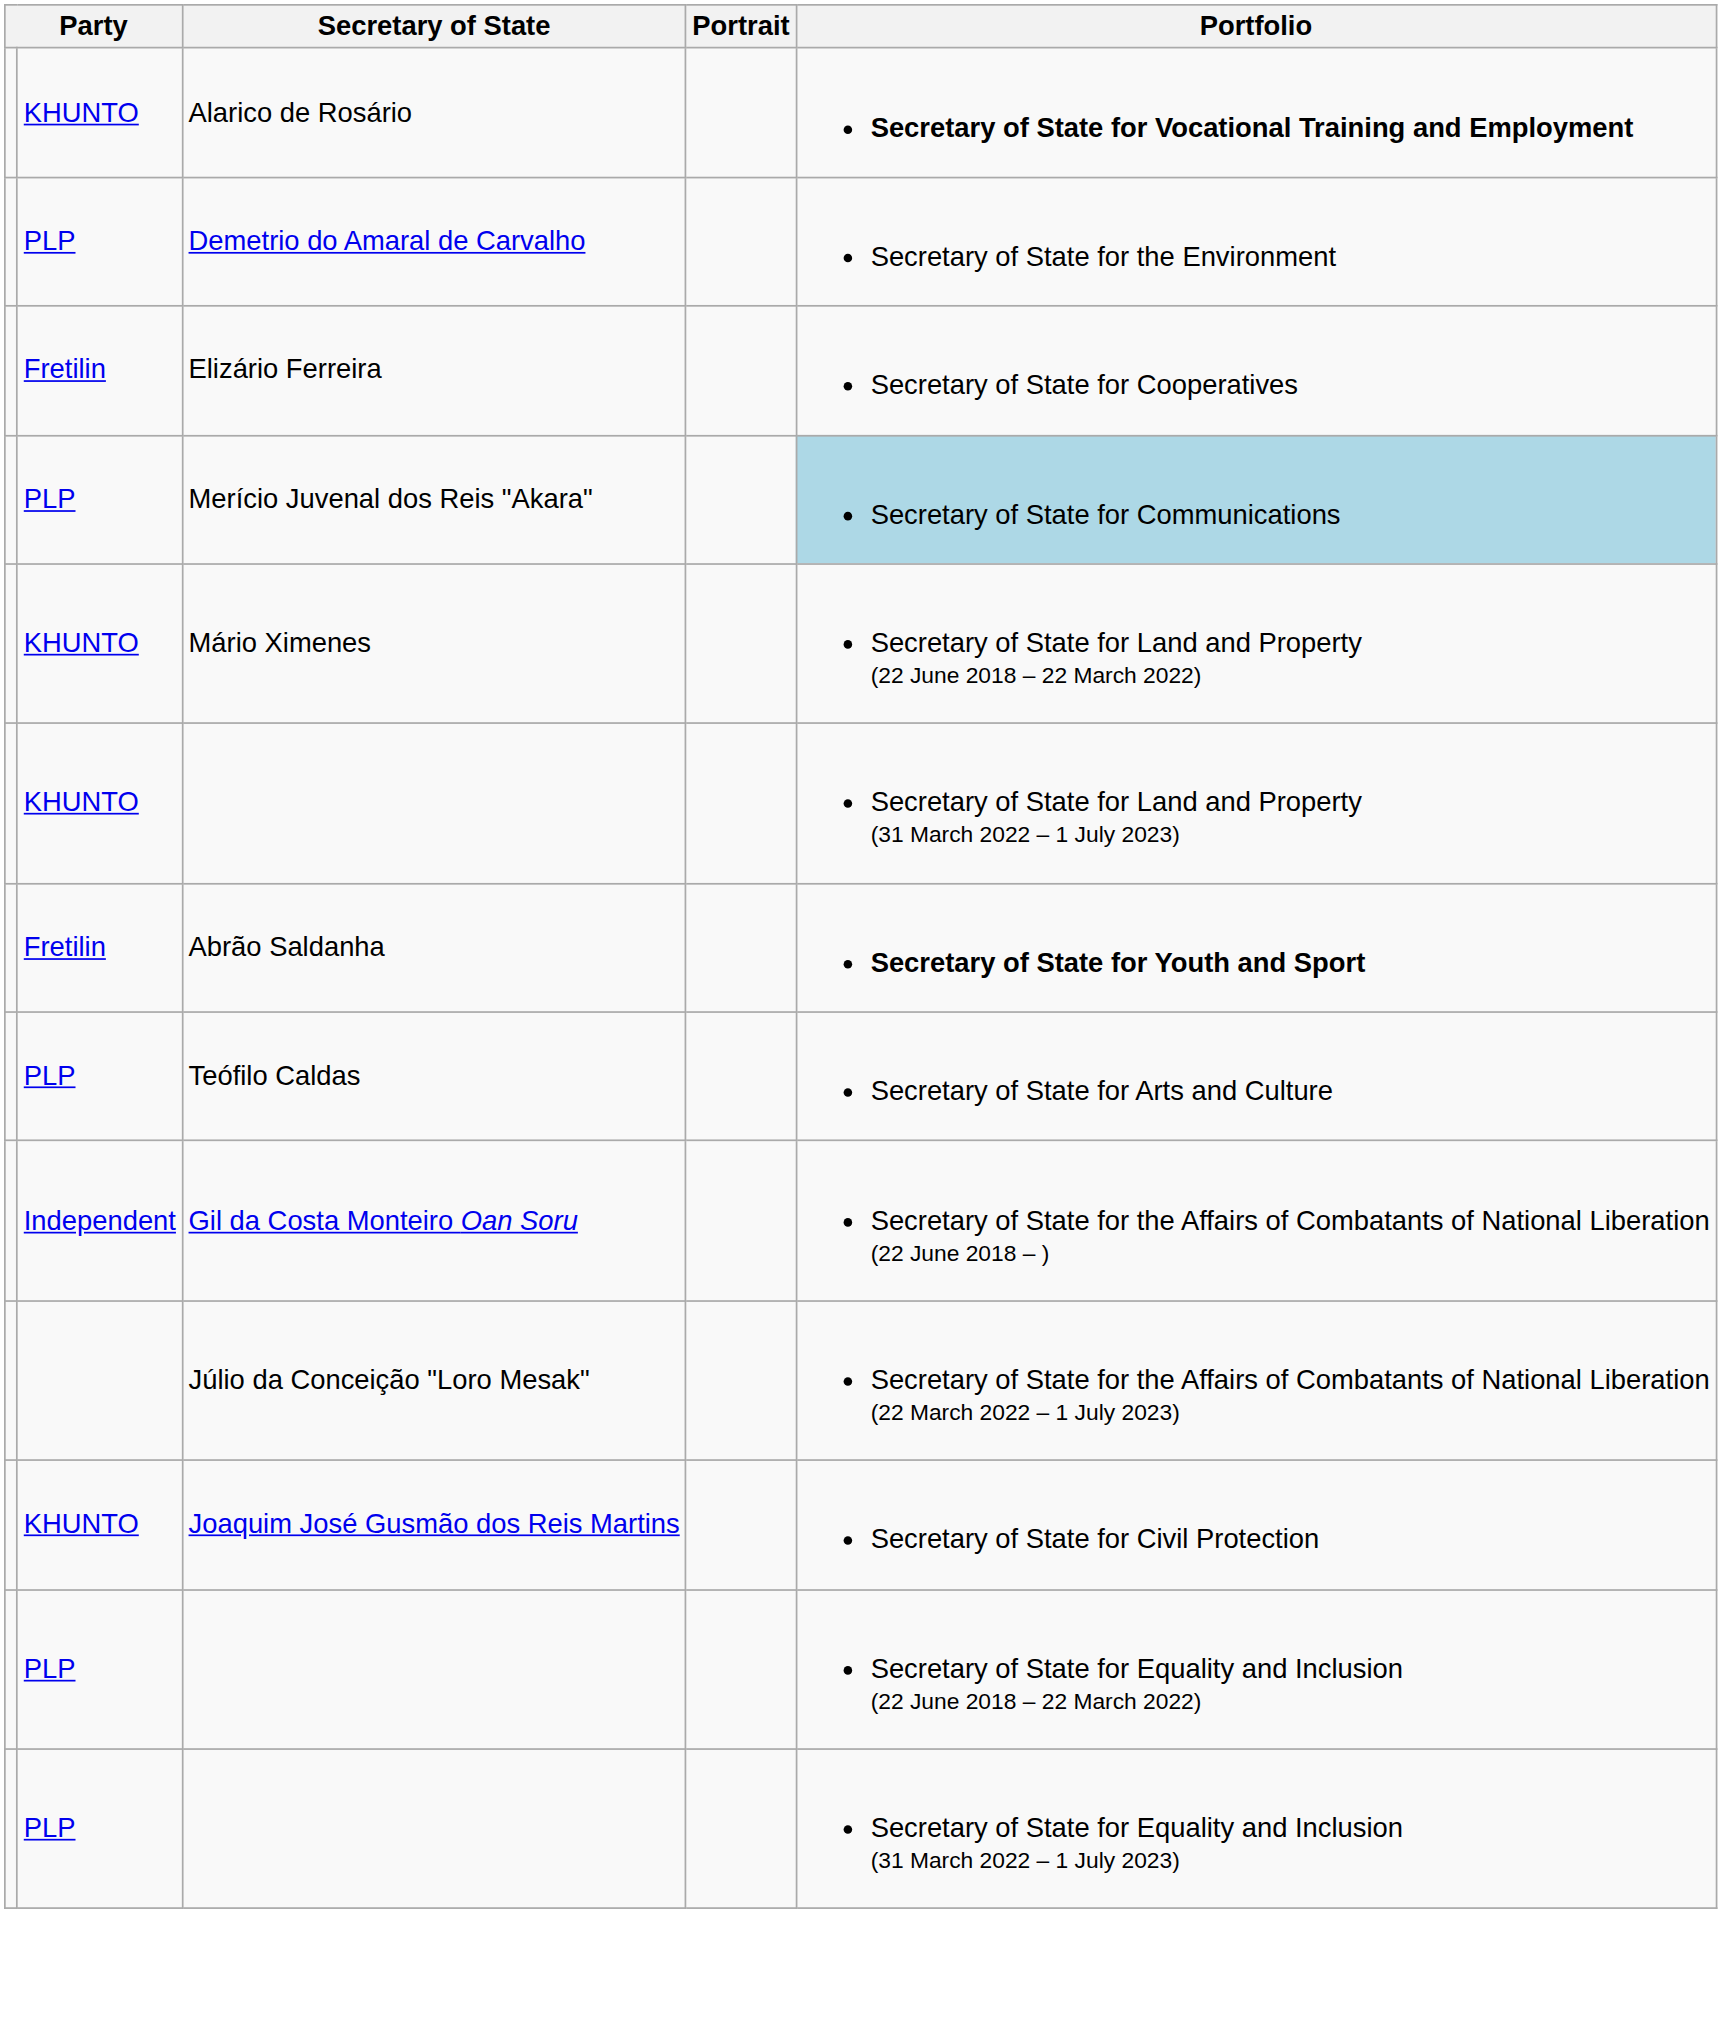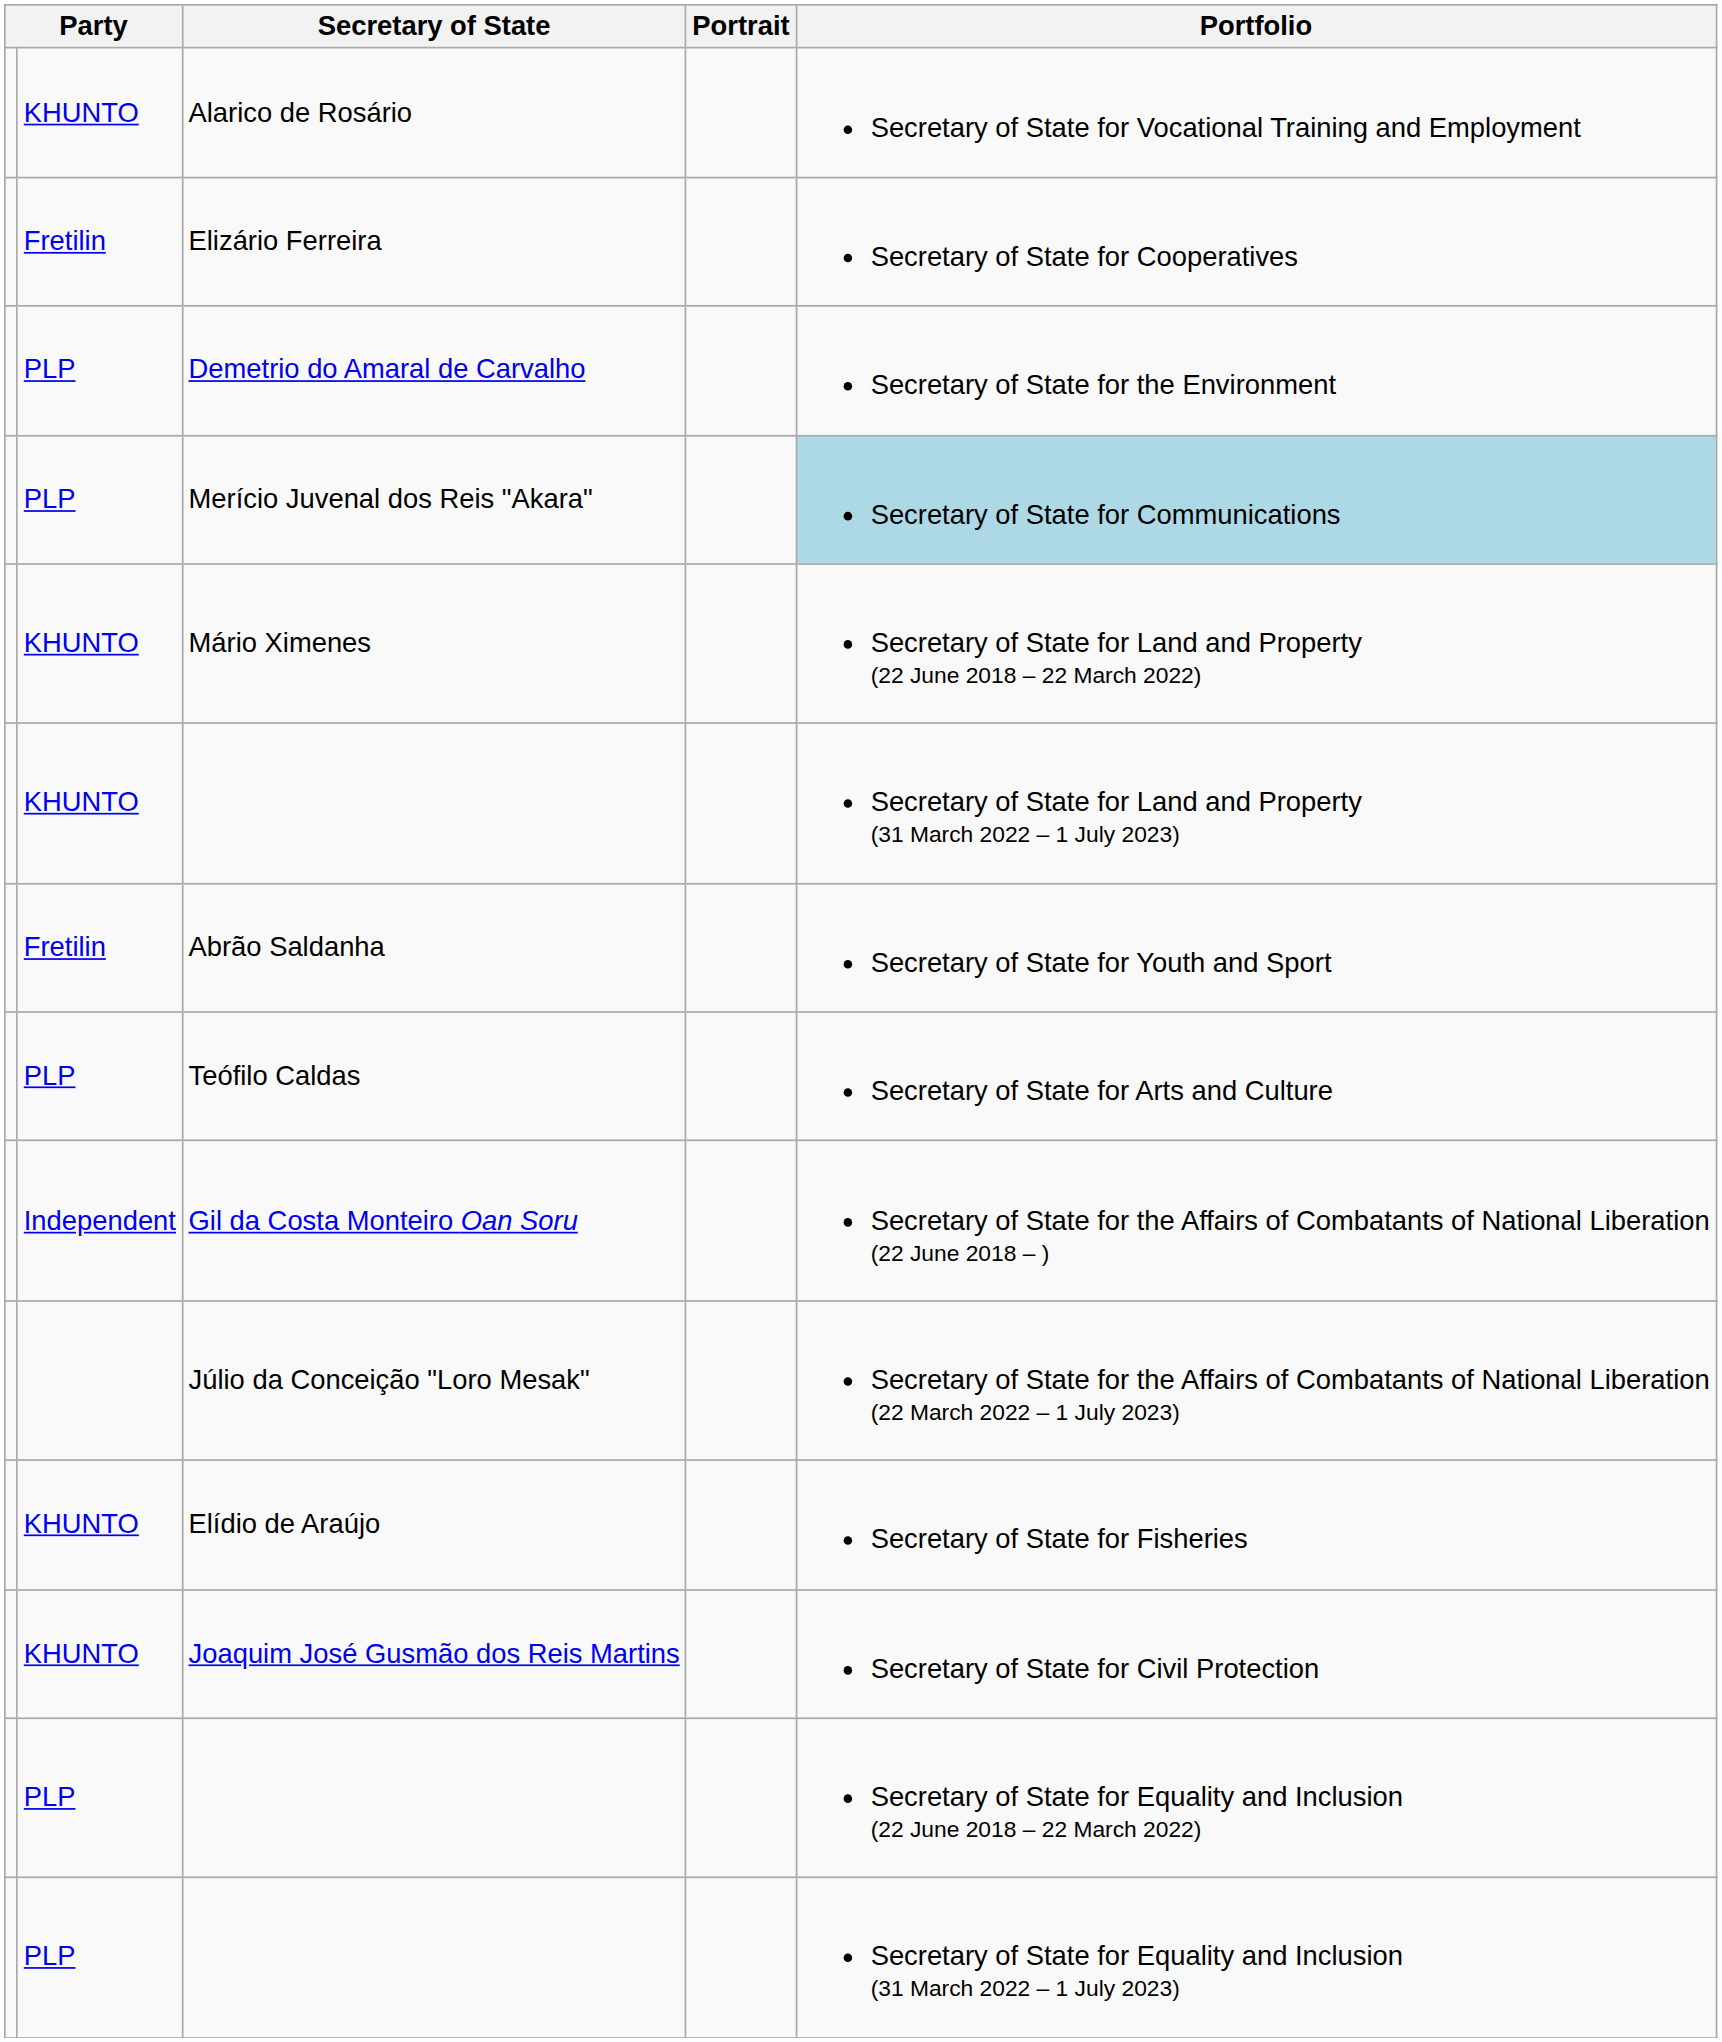(1256, 128) bold -> (1256, 128) normal
rows swapped: (65, 370) <-> (50, 241)
(1256, 963) bold -> (1256, 963) normal
+ row: (81, 1524)
